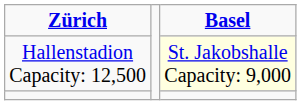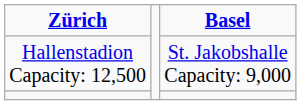(228, 63) lightyellow background -> (228, 63) no background
